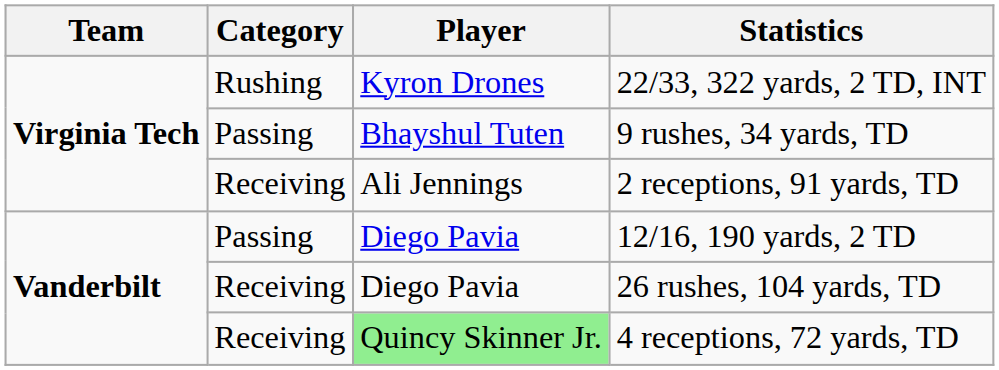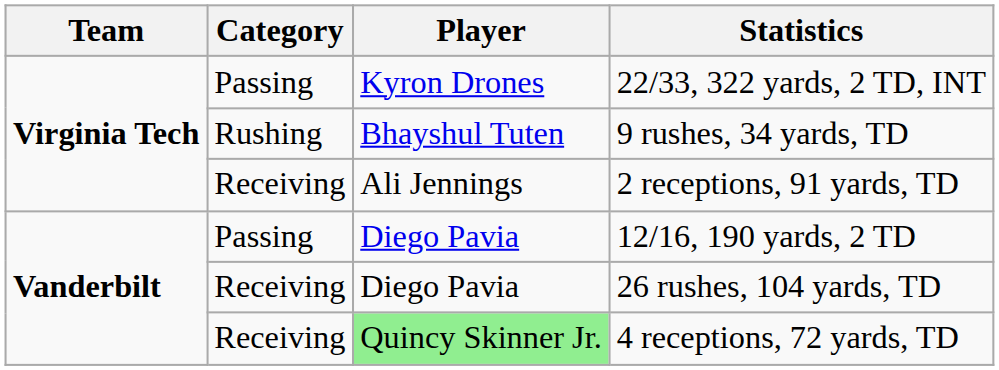(268, 81) Rushing -> (264, 81) Passing
(264, 132) Passing -> (268, 132) Rushing
